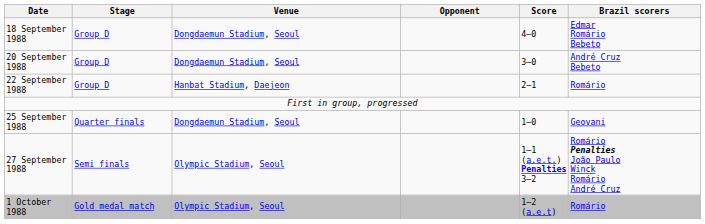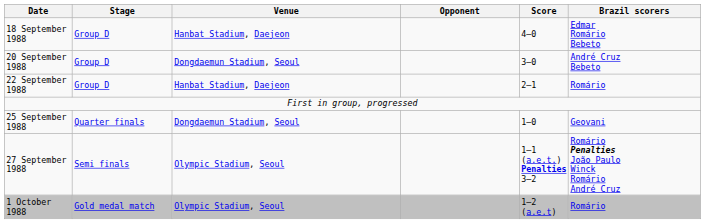(237, 34) Dongdaemun Stadium, Seoul -> (232, 34) Hanbat Stadium, Daejeon
